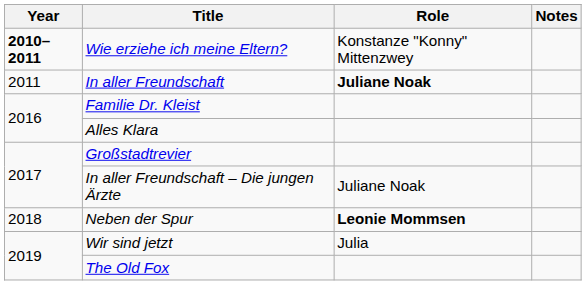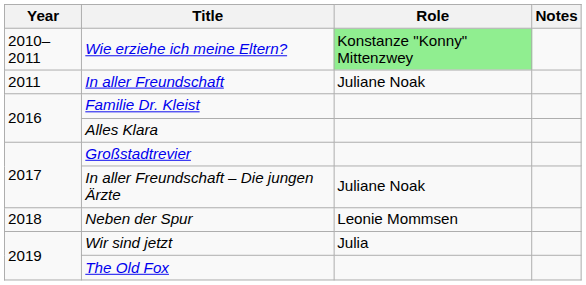(29, 49) bold -> (29, 49) normal
(402, 49) no background -> (402, 49) lightgreen background
(384, 81) bold -> (381, 81) normal
(401, 219) bold -> (398, 219) normal
